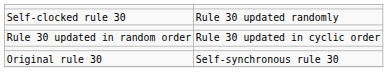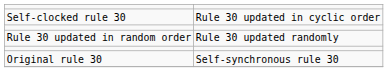(267, 17) Rule 30 updated randomly -> (288, 17) Rule 30 updated in cyclic order
(288, 38) Rule 30 updated in cyclic order -> (267, 38) Rule 30 updated randomly
